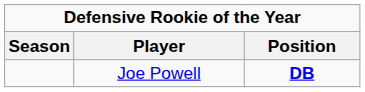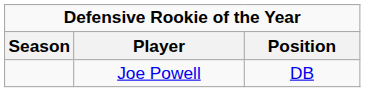(302, 73) bold -> (302, 73) normal
